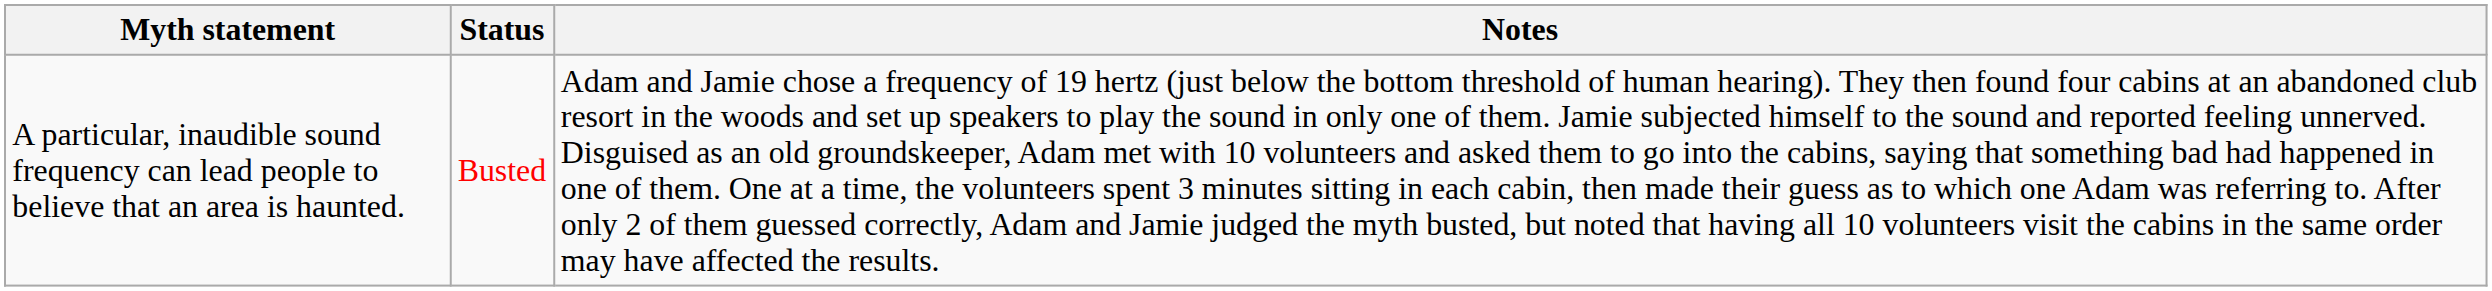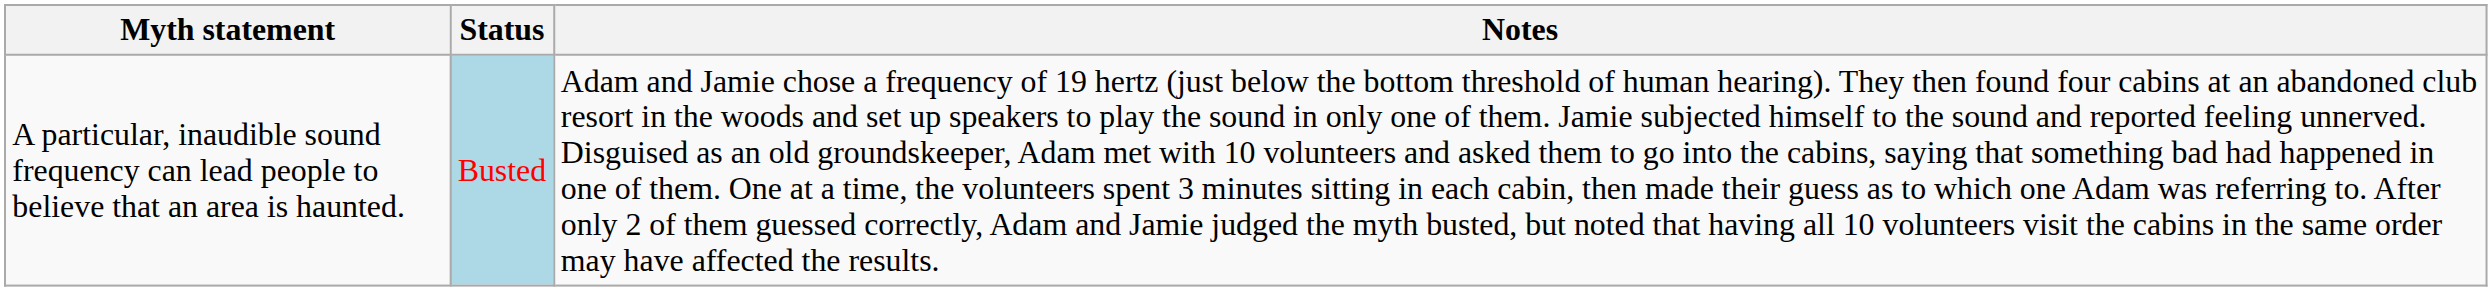(502, 169) no background -> (502, 169) lightblue background
